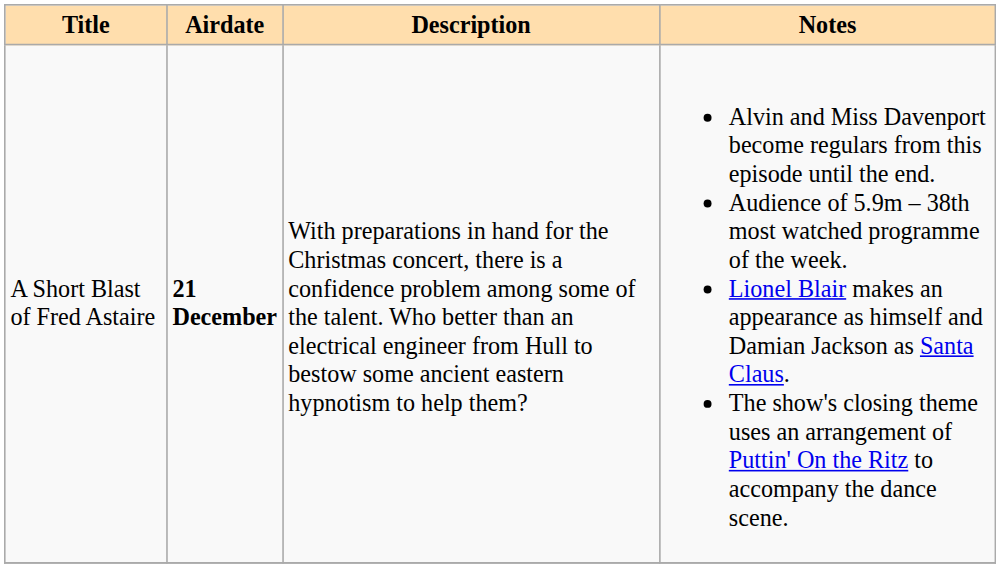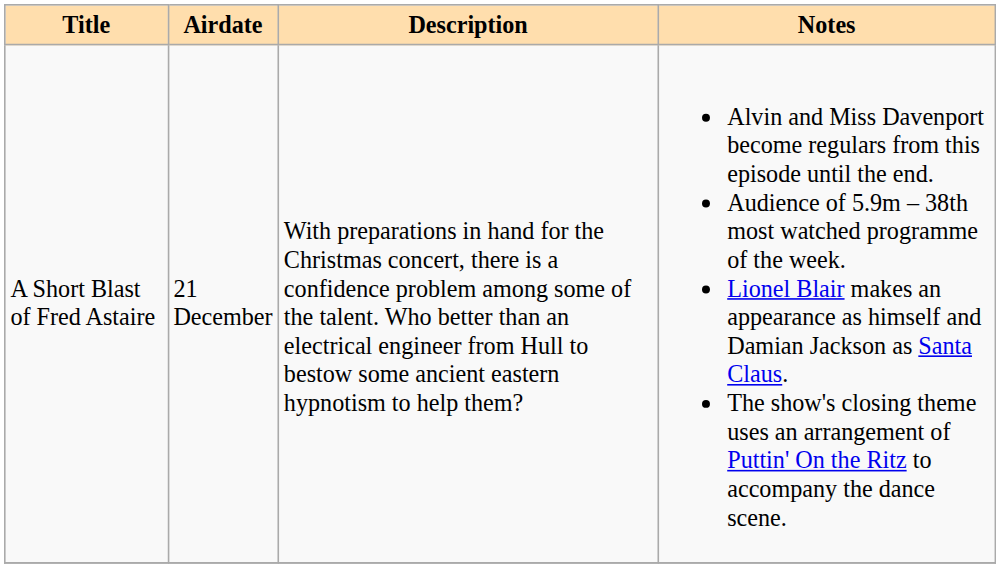(225, 303) bold -> (223, 303) normal
